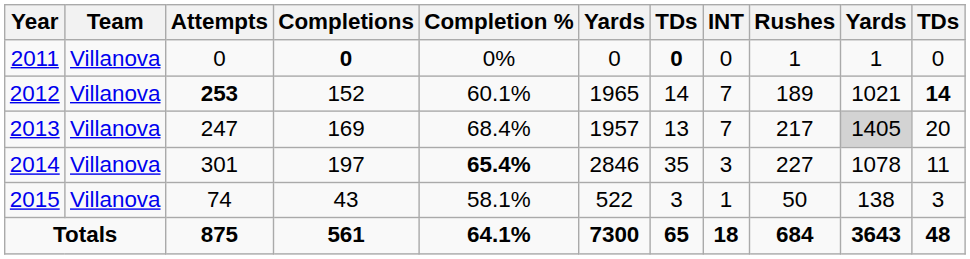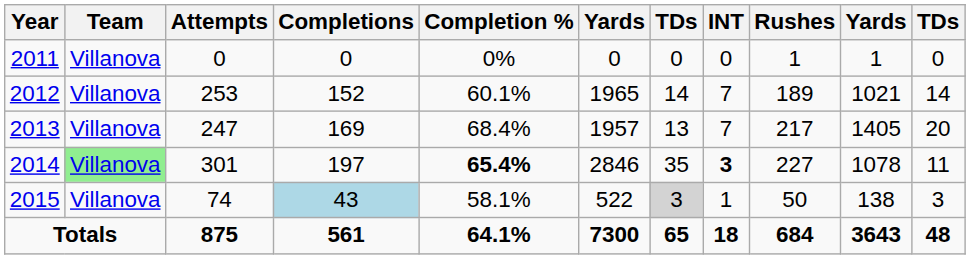(346, 57) bold -> (346, 57) normal
(676, 57) bold -> (676, 57) normal
(219, 93) bold -> (219, 93) normal
(938, 93) bold -> (938, 93) normal
(876, 128) lightgrey background -> (876, 128) no background
(115, 164) no background -> (115, 164) lightgreen background
(726, 164) normal -> (726, 164) bold
(346, 199) no background -> (346, 199) lightblue background
(676, 199) no background -> (676, 199) lightgrey background
